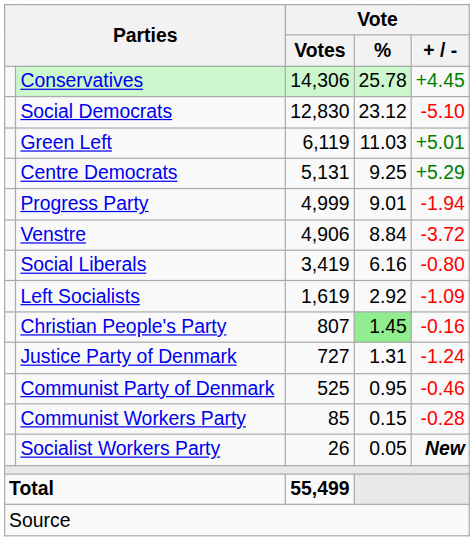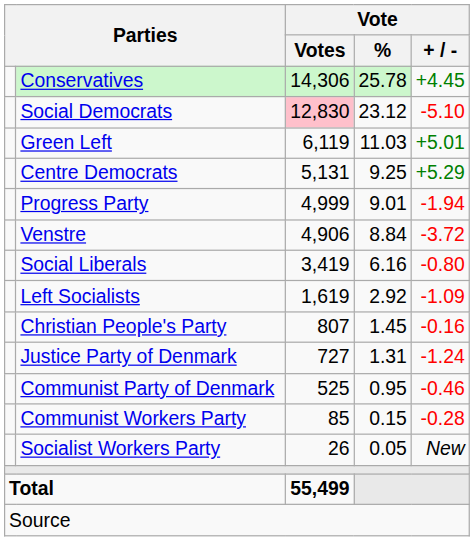(320, 111) no background -> (320, 111) pink background
(388, 326) lightgreen background -> (388, 326) no background
(445, 449) bold -> (445, 449) normal
